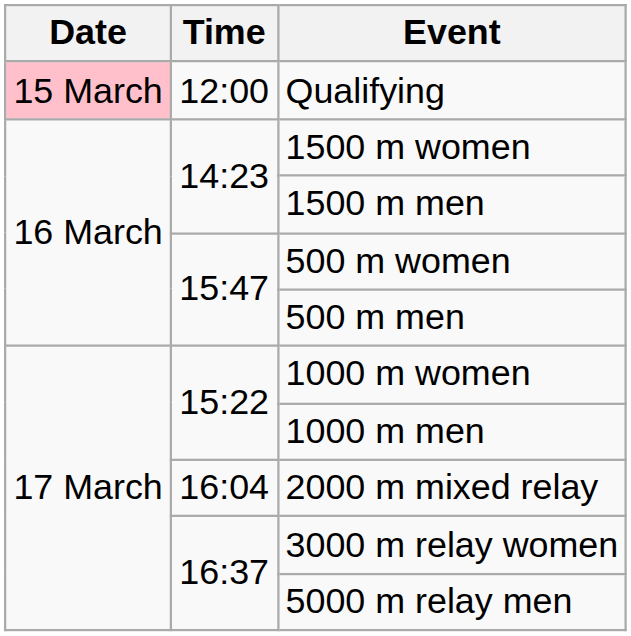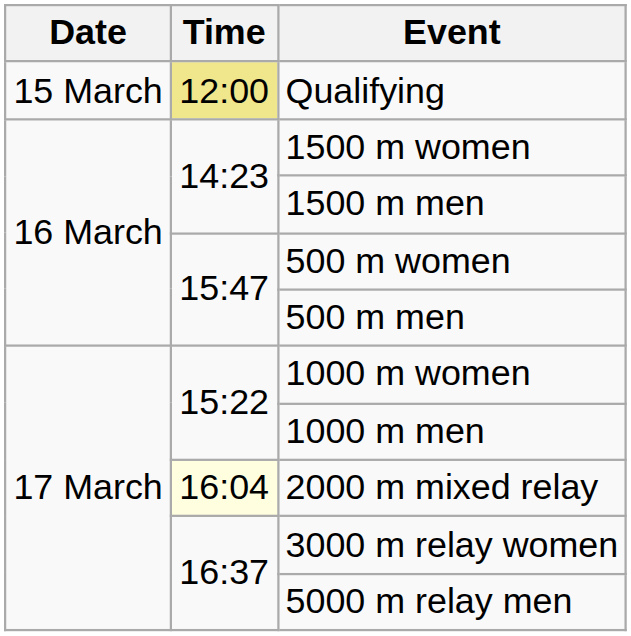(88, 89) pink background -> (88, 89) no background
(224, 89) no background -> (224, 89) khaki background
(224, 487) no background -> (224, 487) lightyellow background
